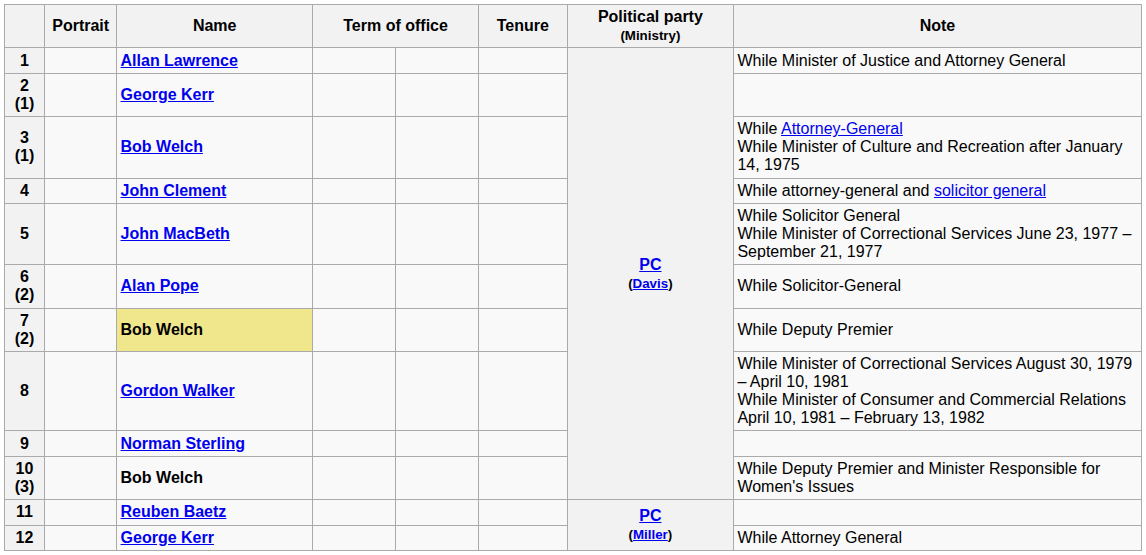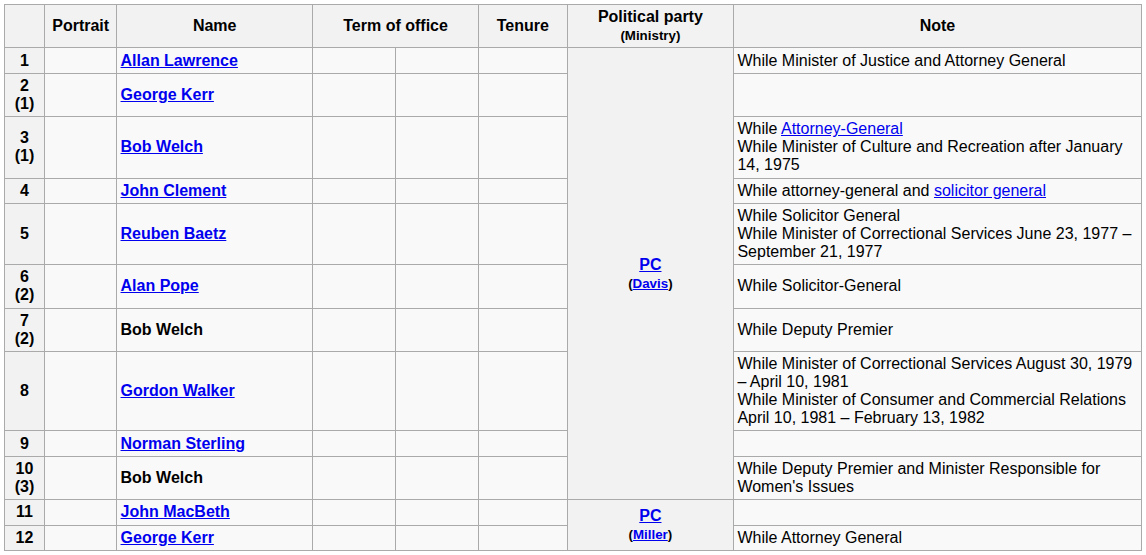(175, 234) John MacBeth -> (173, 234) Reuben Baetz
(162, 329) khaki background -> (162, 329) no background
(173, 512) Reuben Baetz -> (175, 512) John MacBeth
